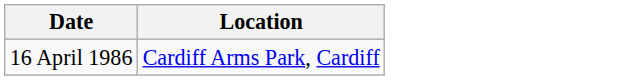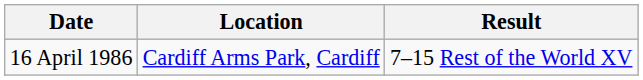+ column: (511, 22)
